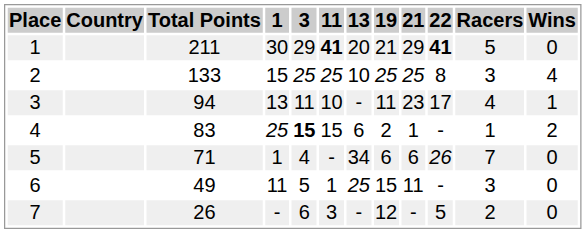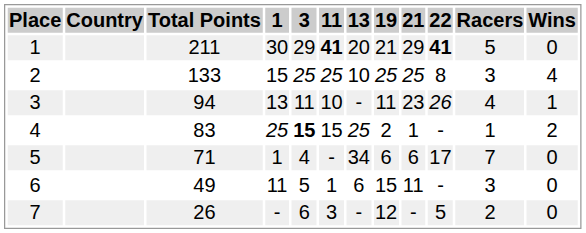(440, 102) 17 -> (440, 102) 26
(359, 130) 6 -> (359, 130) 25
(440, 157) 26 -> (440, 157) 17
(359, 185) 25 -> (359, 185) 6
